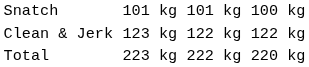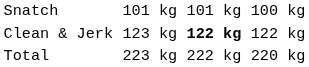(214, 34) normal -> (214, 34) bold
